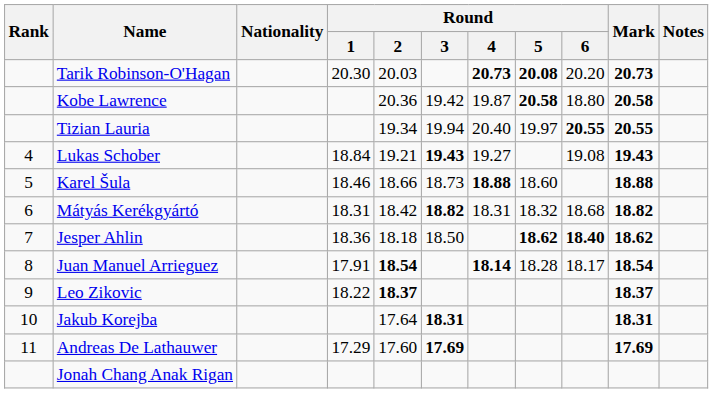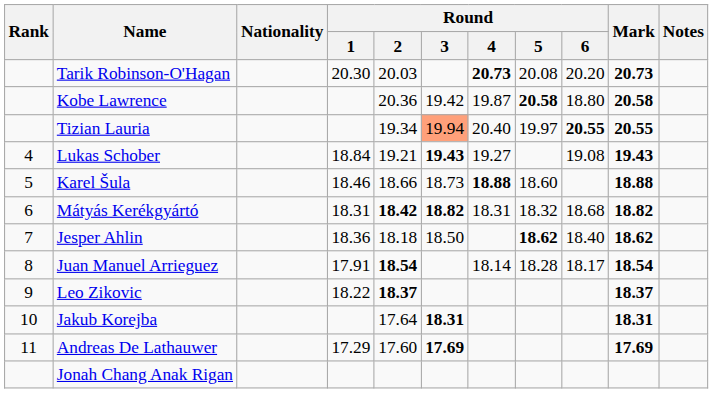(538, 73) bold -> (538, 73) normal
(445, 127) no background -> (445, 127) lightsalmon background
(398, 210) normal -> (398, 210) bold
(585, 237) bold -> (585, 237) normal
(491, 264) bold -> (491, 264) normal
